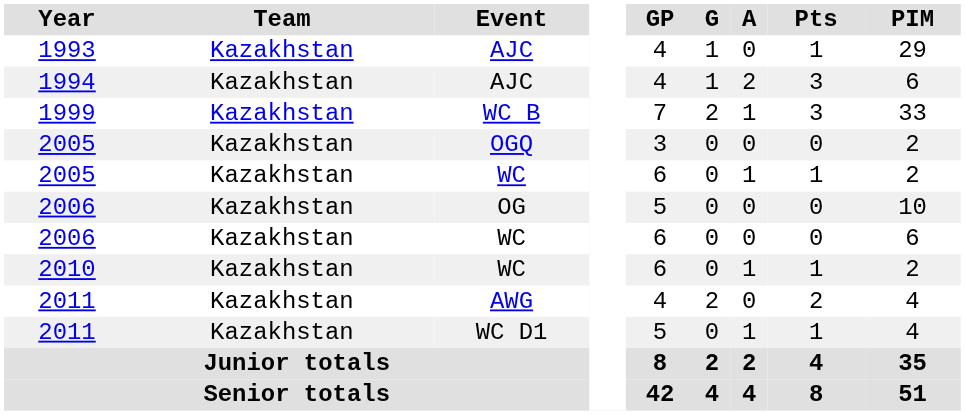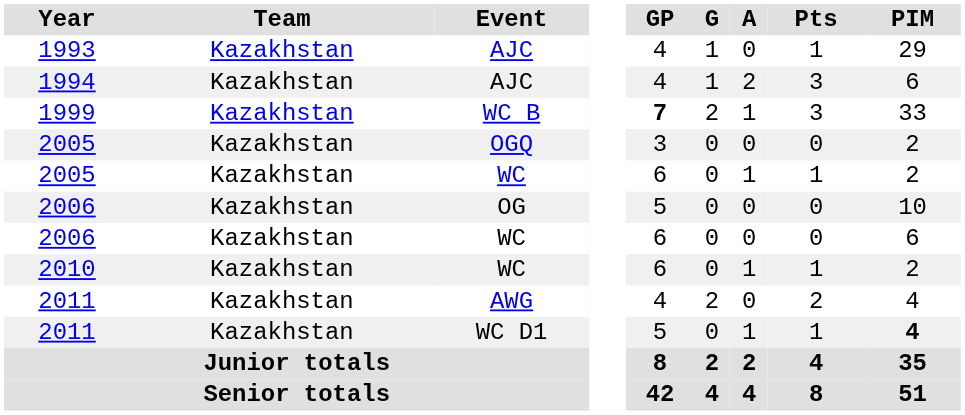(660, 113) normal -> (660, 113) bold
(913, 332) normal -> (913, 332) bold
